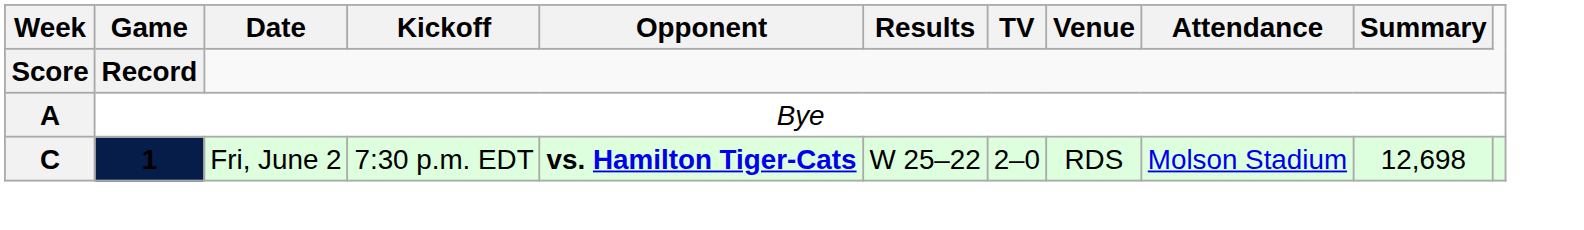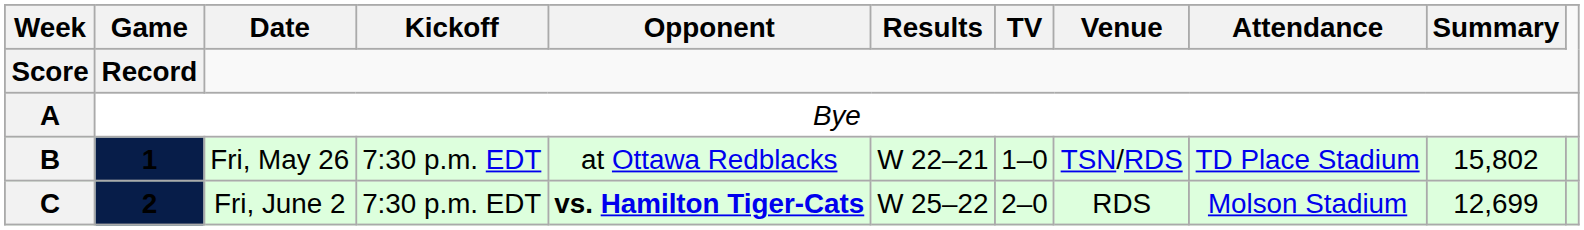+ row: (50, 159)
(149, 159) 1 -> (149, 203) 2
(1423, 159) 12,698 -> (1496, 203) 12,699
